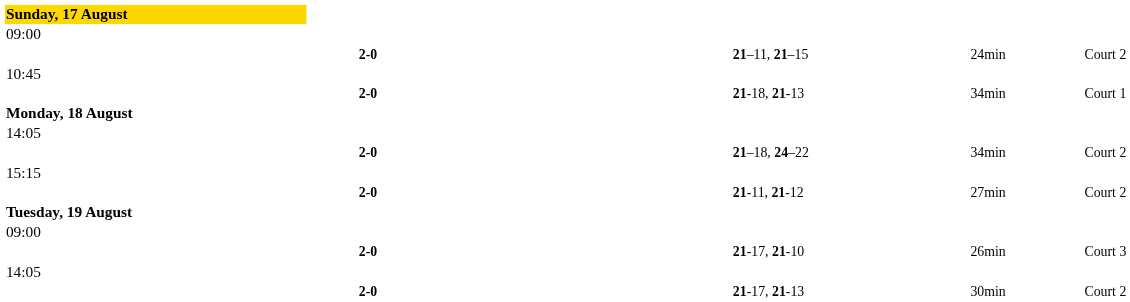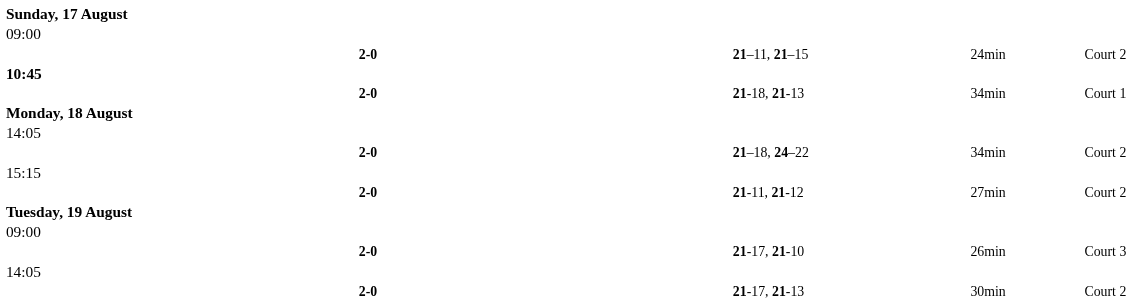(67, 14) gold background -> (67, 14) no background
(23, 73) normal -> (24, 73) bold
